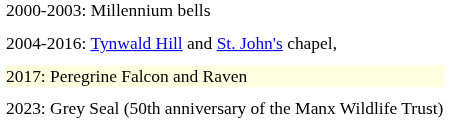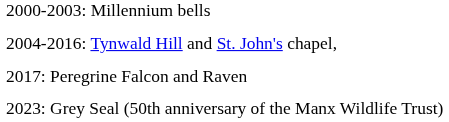(127, 76) lightyellow background -> (127, 76) no background
